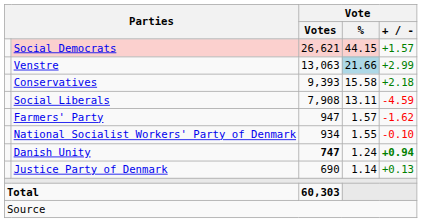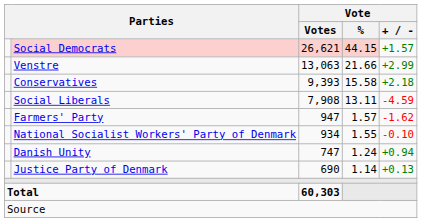(361, 65) lightblue background -> (361, 65) no background
(330, 152) bold -> (330, 152) normal
(398, 152) bold -> (398, 152) normal
